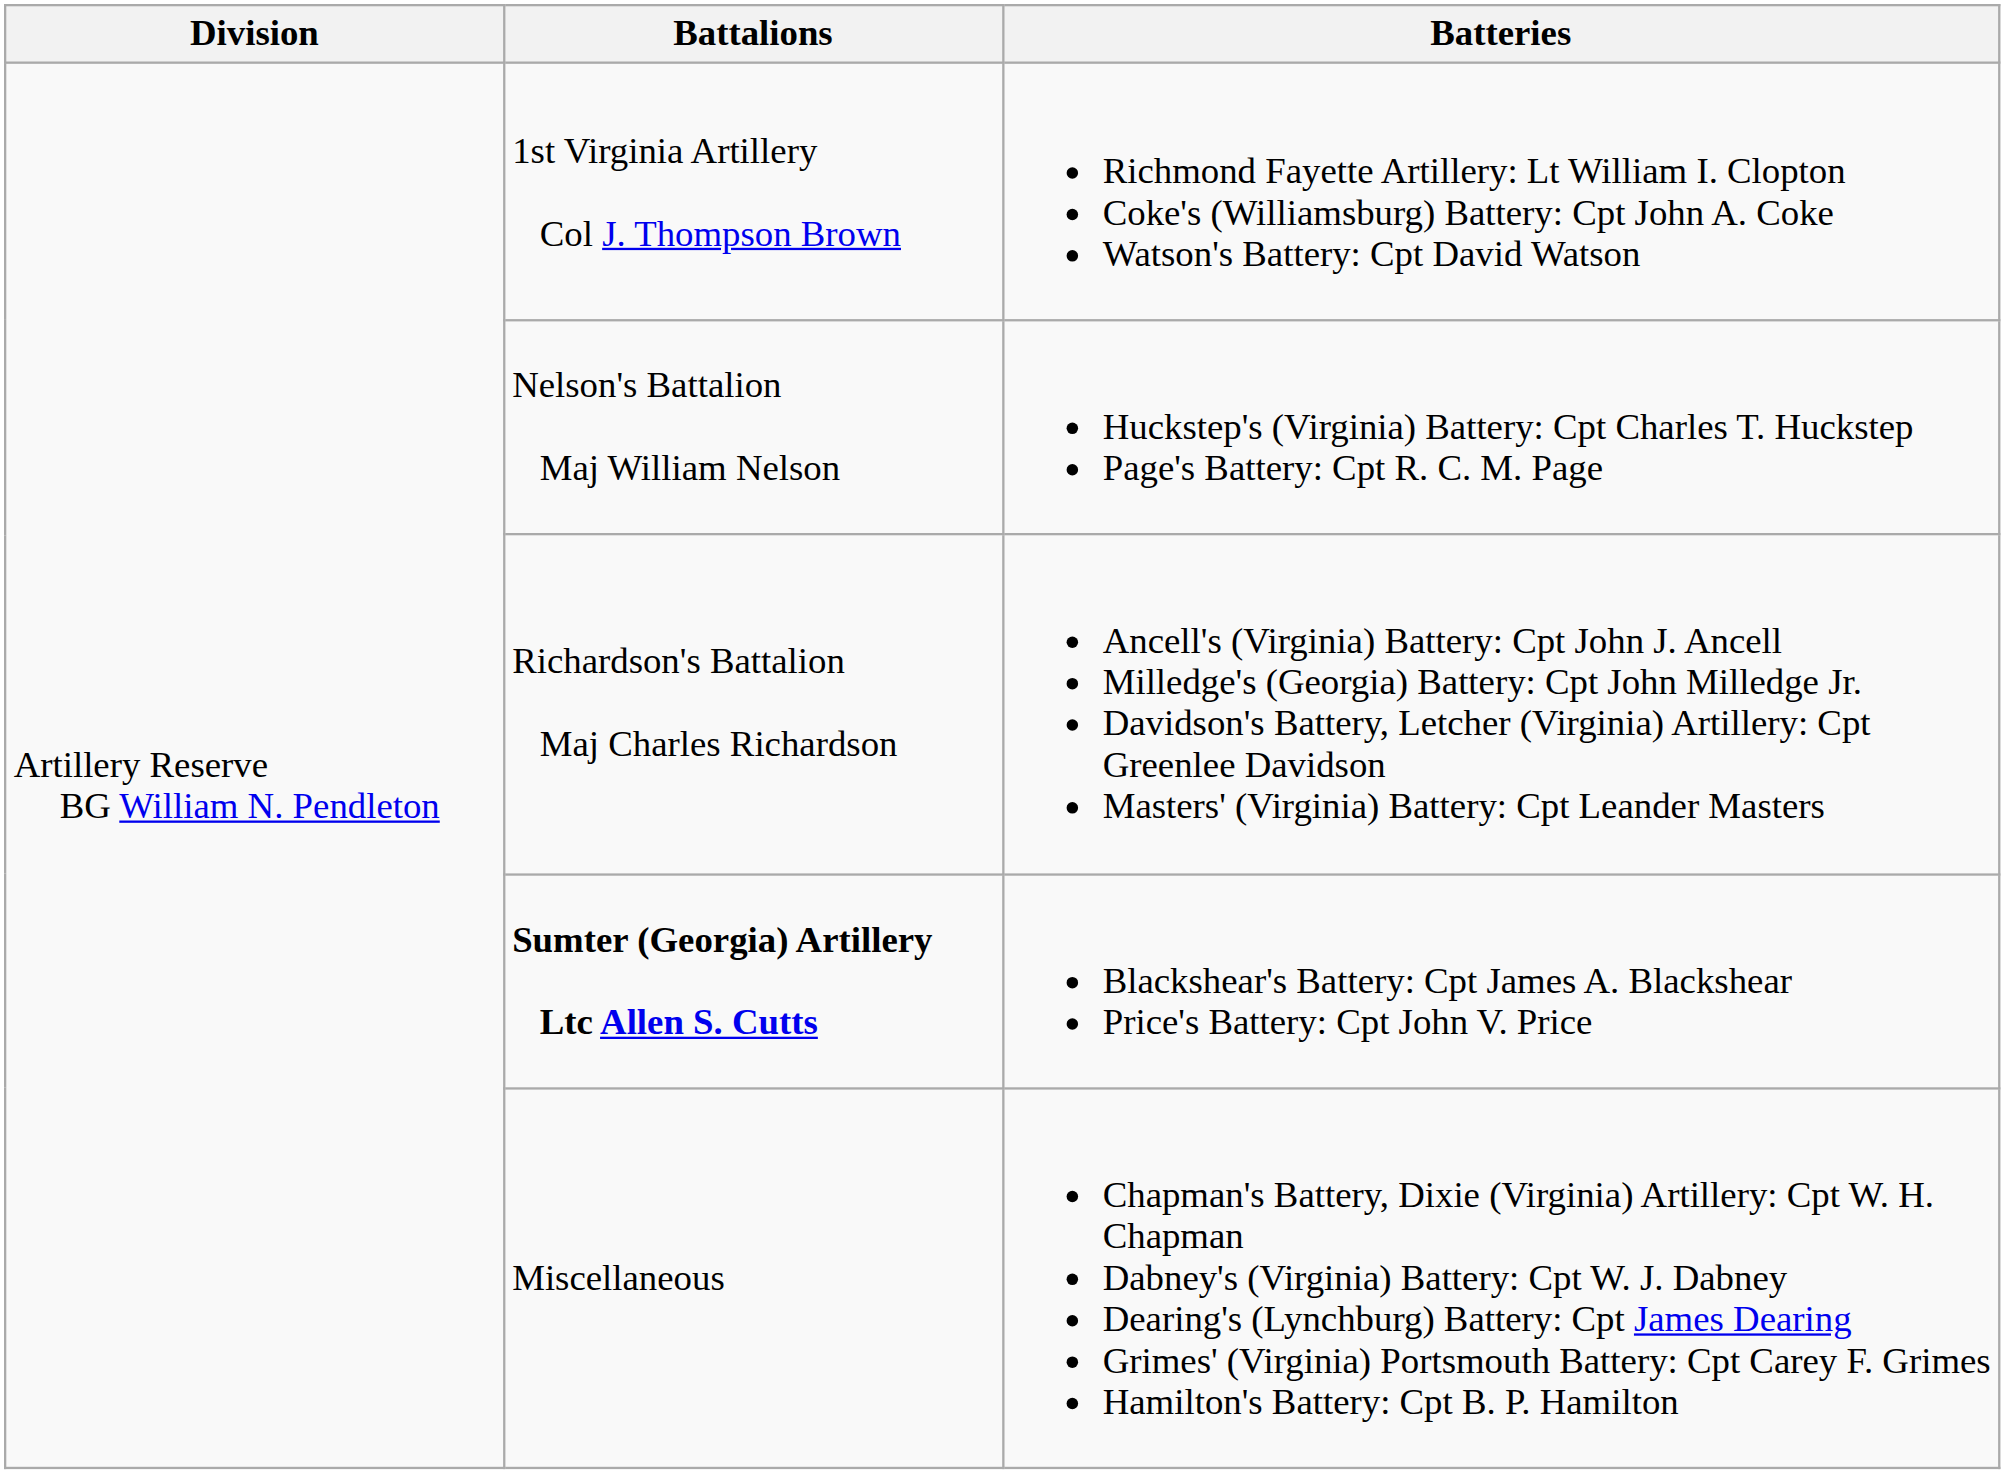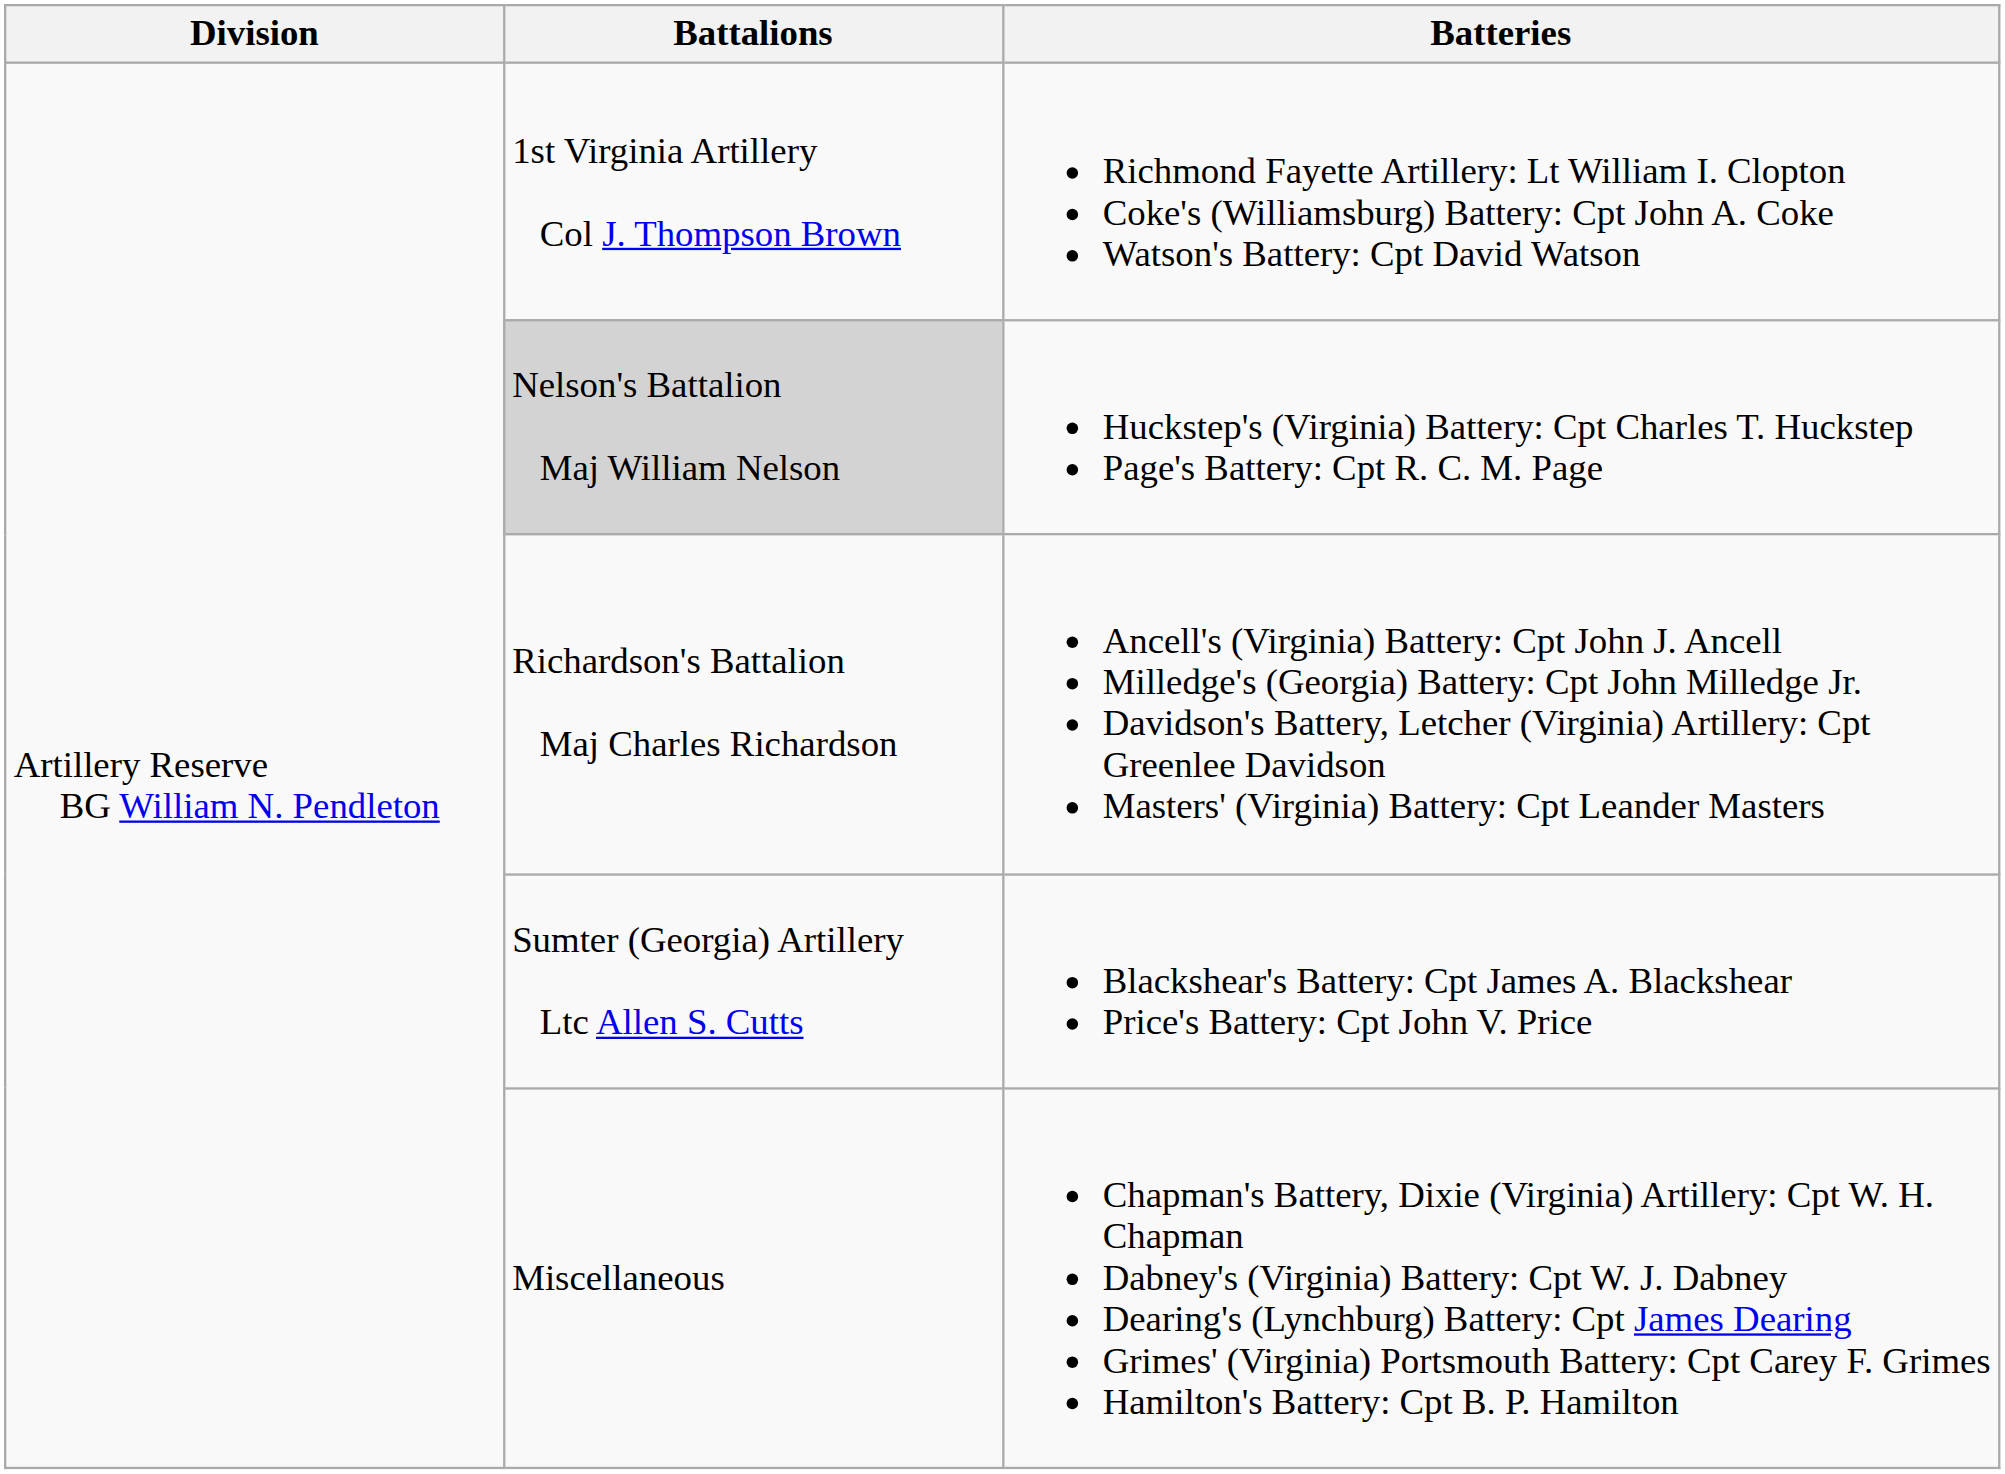(676, 426) no background -> (676, 426) lightgrey background
(722, 980) bold -> (708, 980) normal
